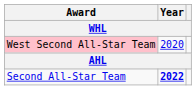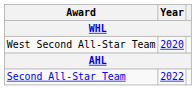(81, 45) pink background -> (81, 45) no background
(172, 77) bold -> (172, 77) normal
